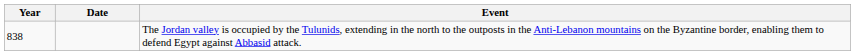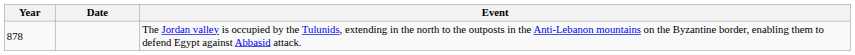(15, 36) 838 -> (15, 36) 878
